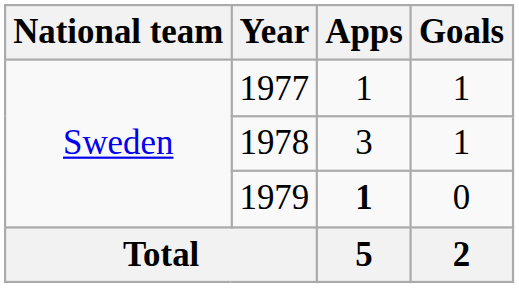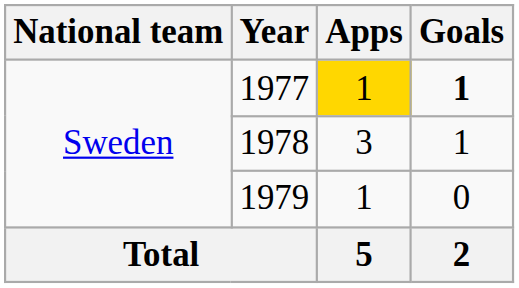(364, 87) no background -> (364, 87) gold background
(462, 87) normal -> (462, 87) bold
(364, 198) bold -> (364, 198) normal
